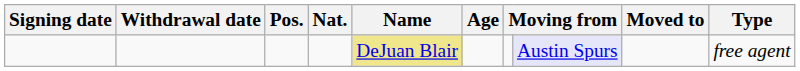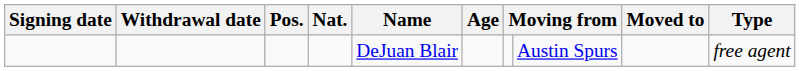(407, 50) khaki background -> (407, 50) no background
(567, 50) lavender background -> (567, 50) no background
